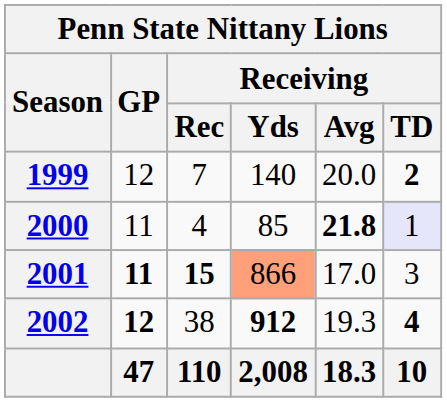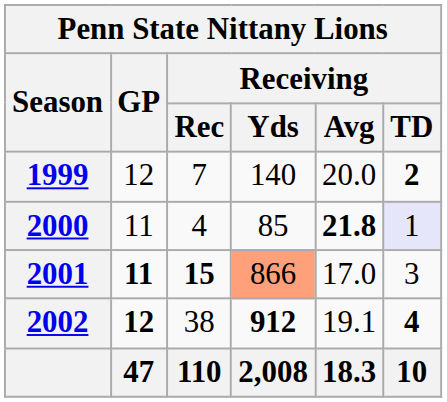(349, 322) 19.3 -> (349, 322) 19.1
